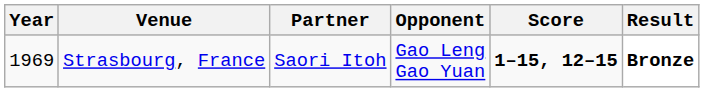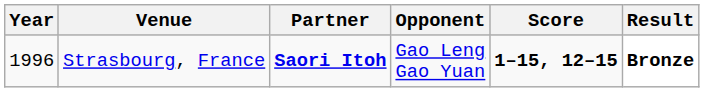(32, 61) 1969 -> (32, 61) 1996
(330, 61) normal -> (330, 61) bold
